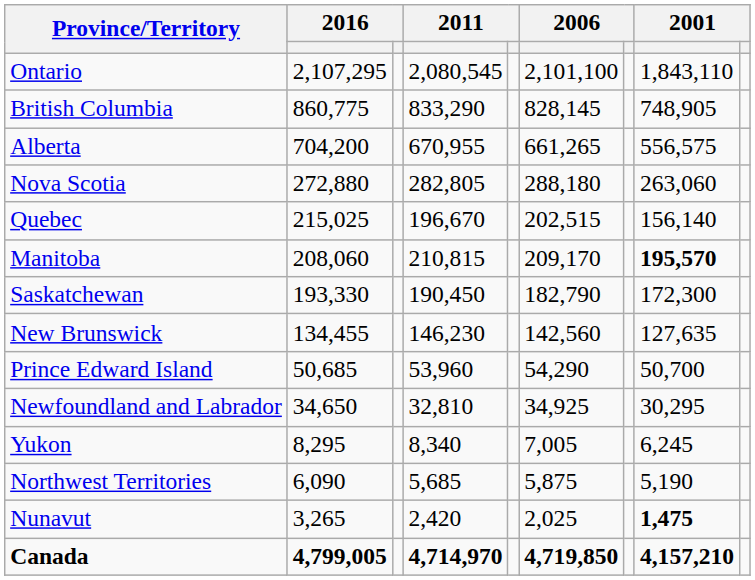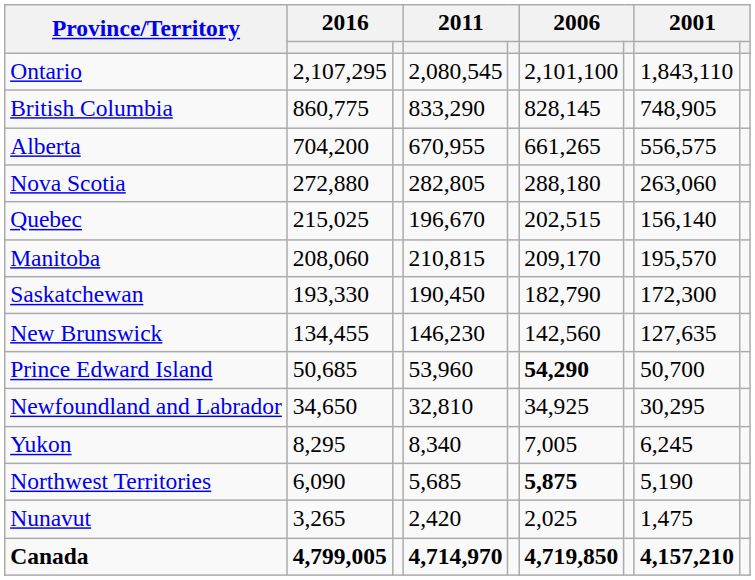(678, 257) bold -> (678, 257) normal
(557, 369) normal -> (557, 369) bold
(551, 481) normal -> (551, 481) bold
(666, 518) bold -> (666, 518) normal
